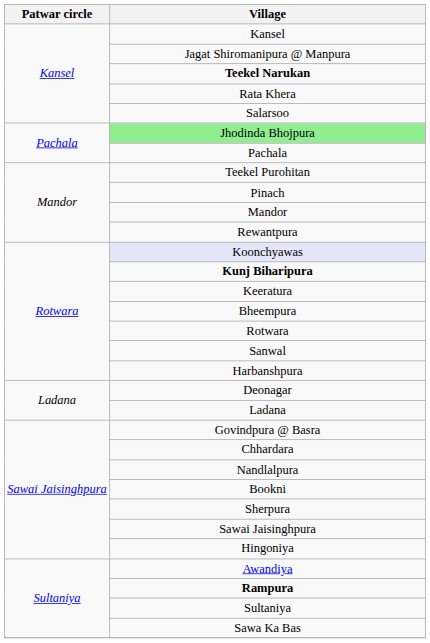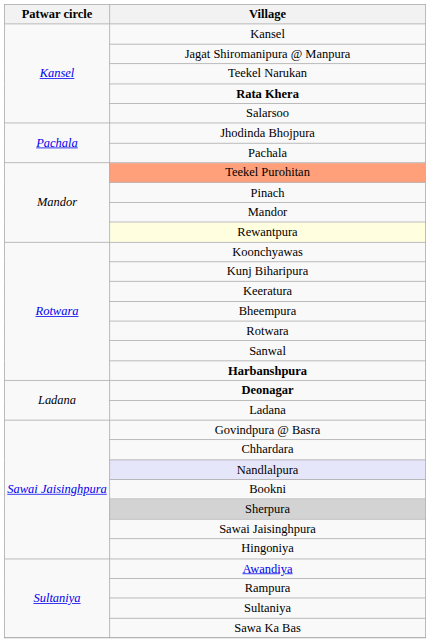(268, 73) bold -> (268, 73) normal
(268, 93) normal -> (268, 93) bold
(268, 133) lightgreen background -> (268, 133) no background
(268, 172) no background -> (268, 172) lightsalmon background
(268, 232) no background -> (268, 232) lightyellow background
(268, 251) lavender background -> (268, 251) no background
(268, 271) bold -> (268, 271) normal
(268, 370) normal -> (268, 370) bold
(268, 390) normal -> (268, 390) bold
(268, 469) no background -> (268, 469) lavender background
(268, 509) no background -> (268, 509) lightgrey background
(268, 588) bold -> (268, 588) normal
